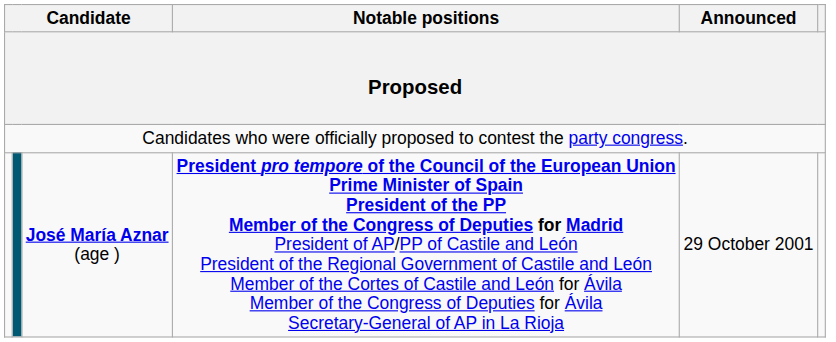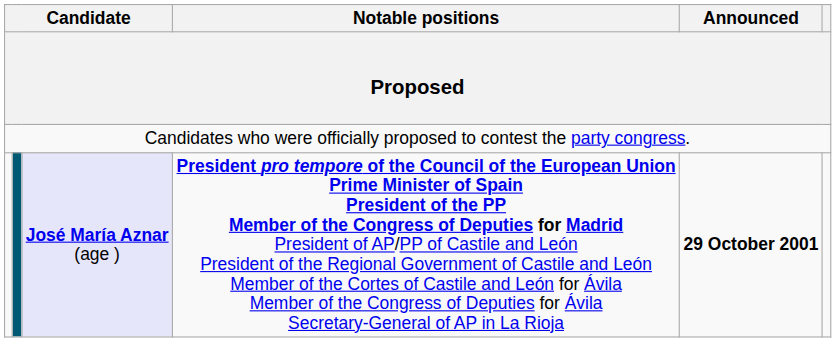(97, 244) no background -> (97, 244) lavender background
(749, 244) normal -> (751, 244) bold
